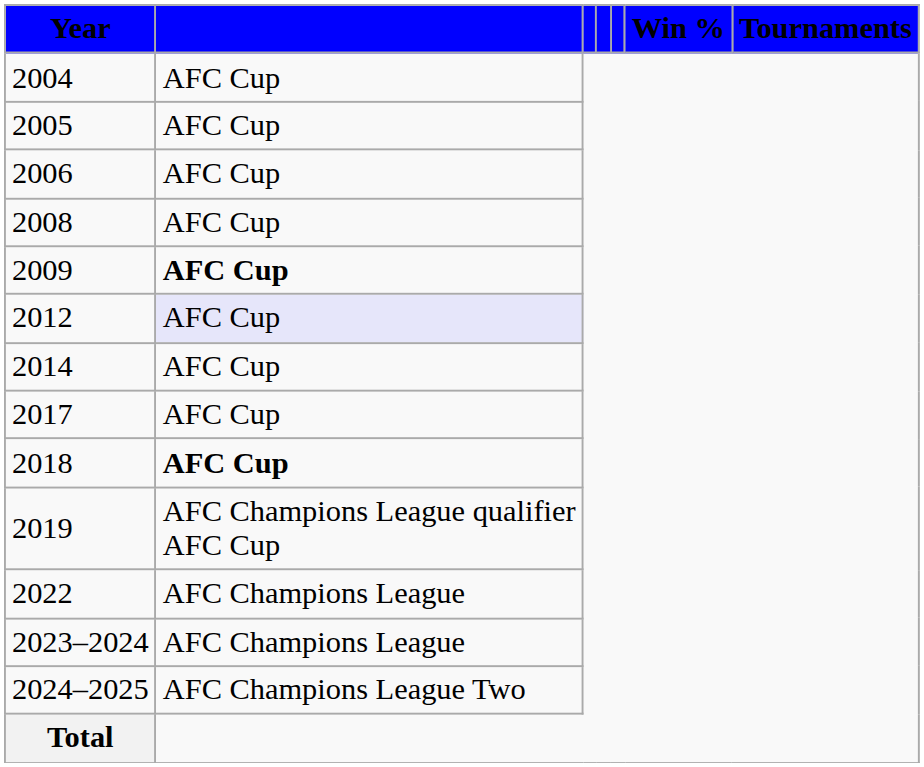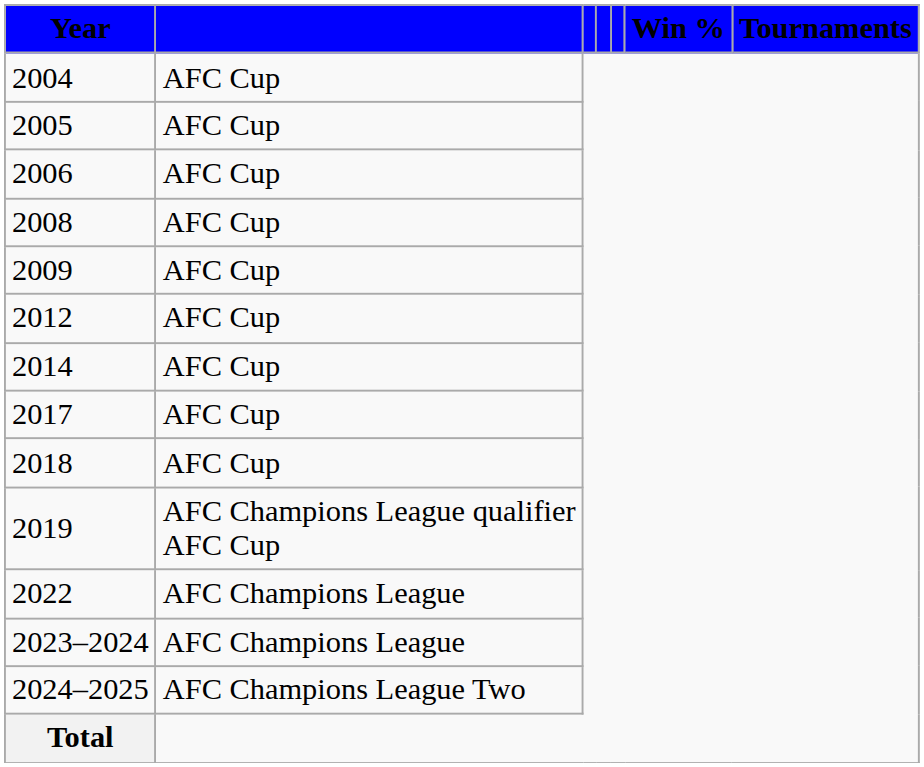(226, 269) bold -> (221, 269) normal
(221, 317) lavender background -> (221, 317) no background
(226, 462) bold -> (221, 462) normal
